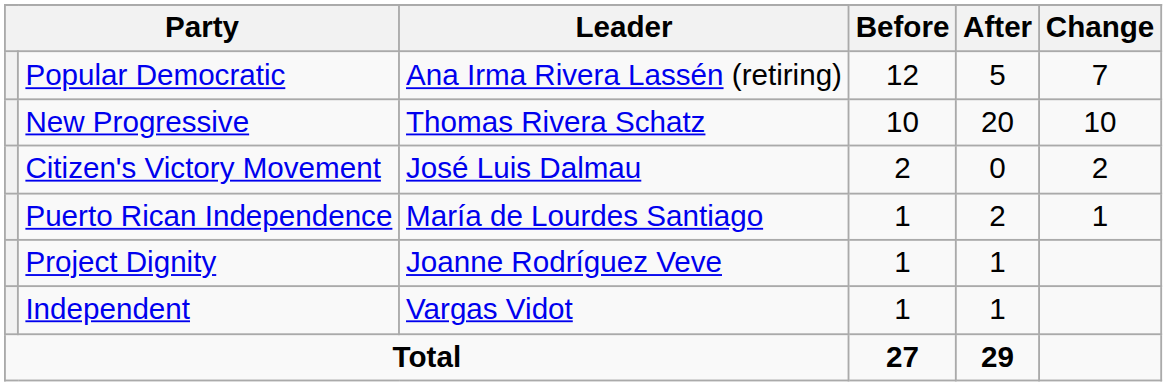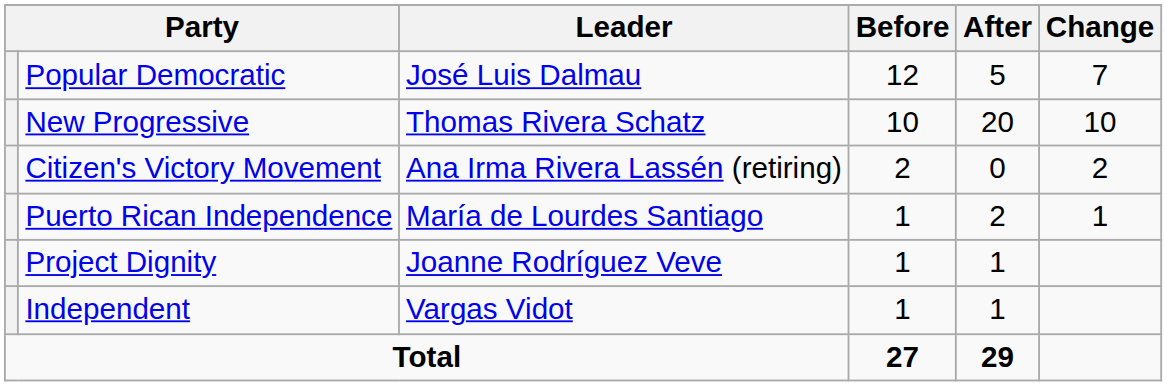(624, 74) Ana Irma Rivera Lassén (retiring) -> (524, 74) José Luis Dalmau
(524, 168) José Luis Dalmau -> (624, 168) Ana Irma Rivera Lassén (retiring)
